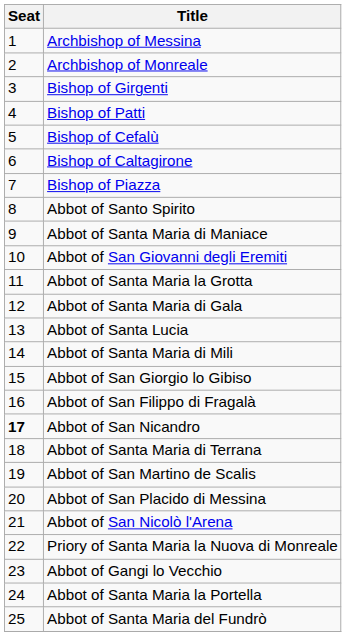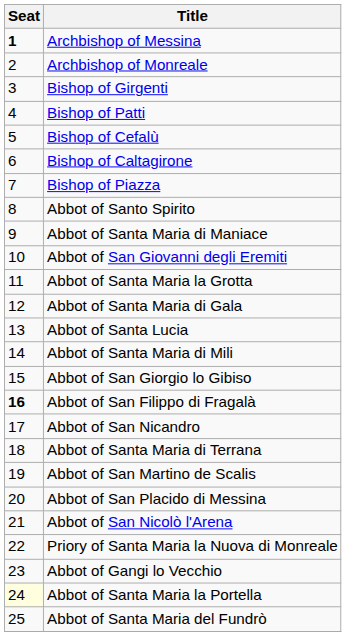(12, 40) normal -> (12, 40) bold
(16, 402) normal -> (16, 402) bold
(16, 426) bold -> (16, 426) normal
(16, 595) no background -> (16, 595) lightyellow background
